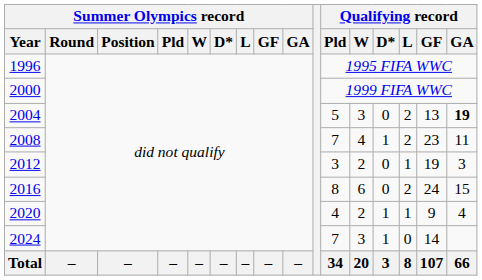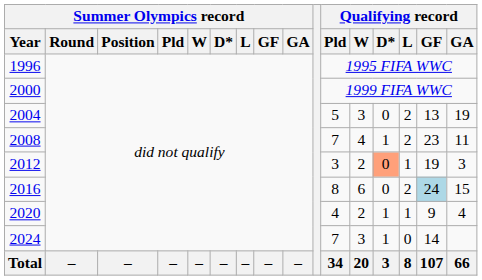(462, 115) bold -> (462, 115) normal
(386, 164) no background -> (386, 164) lightsalmon background
(432, 189) no background -> (432, 189) lightblue background
